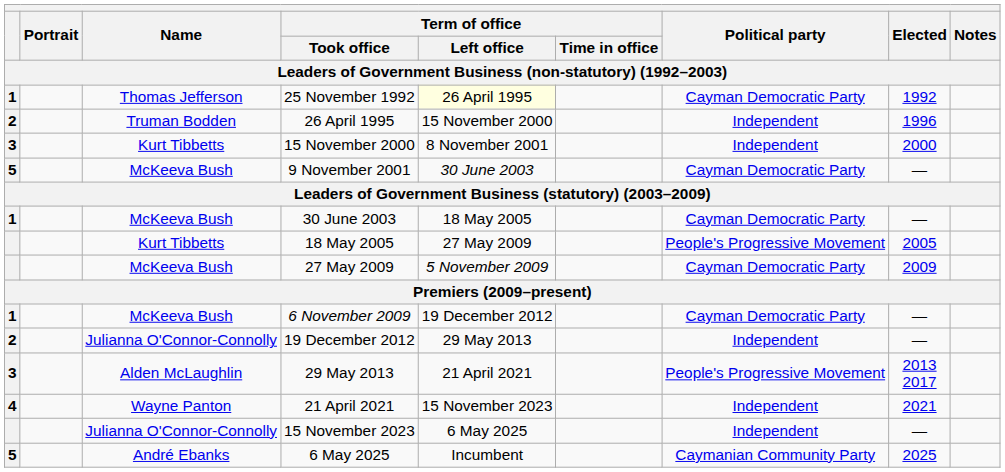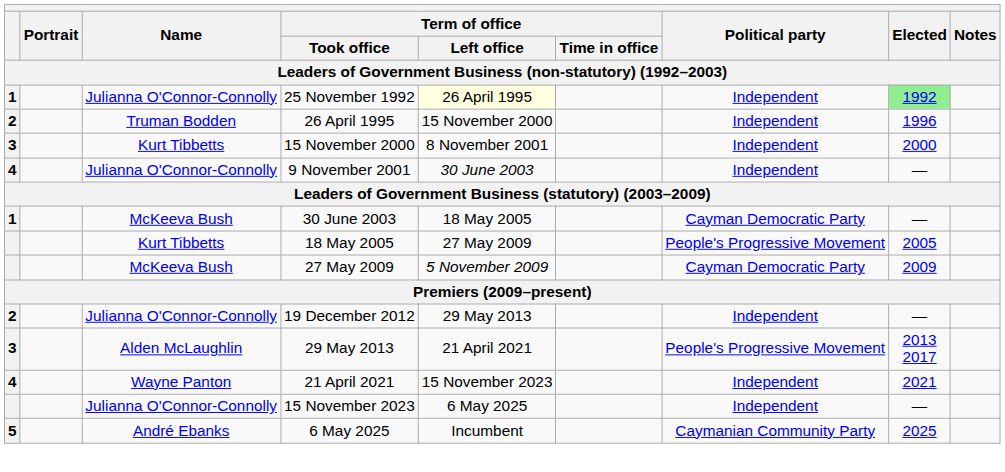(181, 96) Thomas Jefferson -> (181, 96) Julianna O'Connor-Connolly
(775, 96) Cayman Democratic Party -> (775, 96) Independent
(920, 96) no background -> (920, 96) lightgreen background
(12, 169) 5 -> (12, 169) 4
(181, 169) McKeeva Bush -> (181, 169) Julianna O'Connor-Connolly
(775, 169) Cayman Democratic Party -> (775, 169) Independent
- row: (349, 316)
